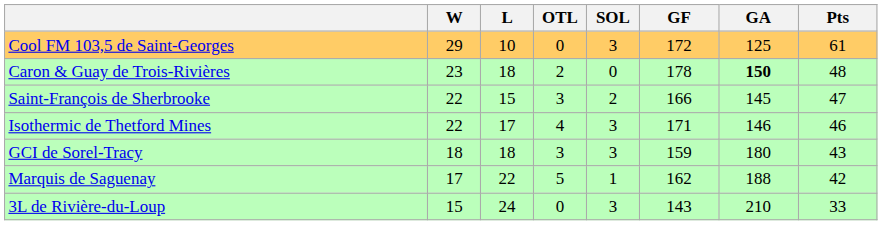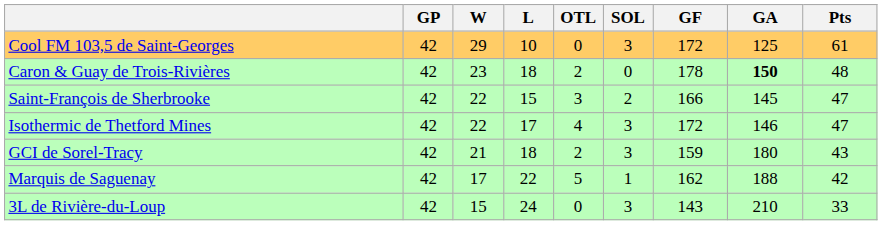+ column: (428, 17)
(679, 125) 171 -> (690, 125) 172
(838, 125) 46 -> (840, 125) 47
(454, 152) 18 -> (478, 152) 21
(560, 152) 3 -> (578, 152) 2
